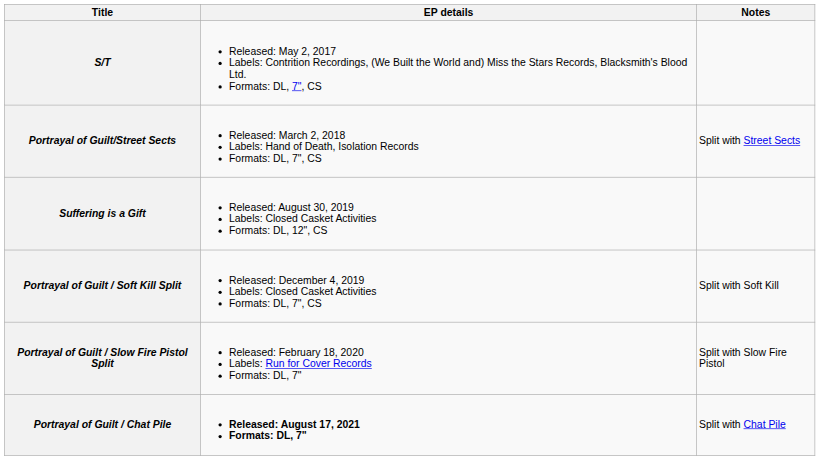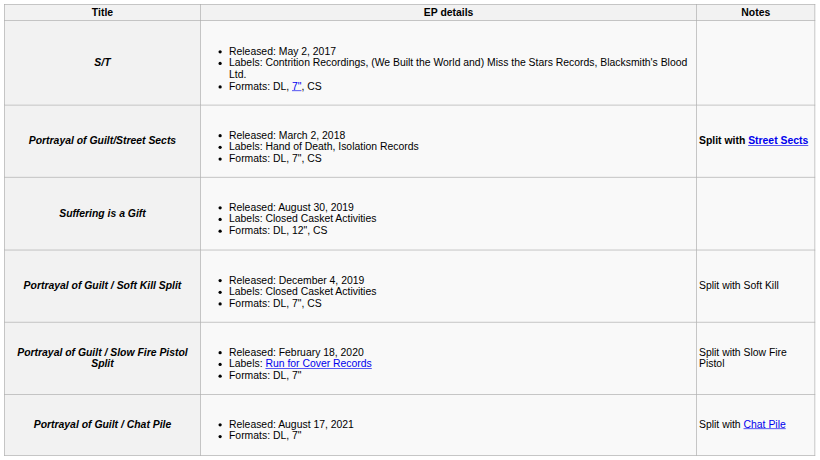(750, 141) normal -> (754, 141) bold
(449, 431) bold -> (449, 431) normal
